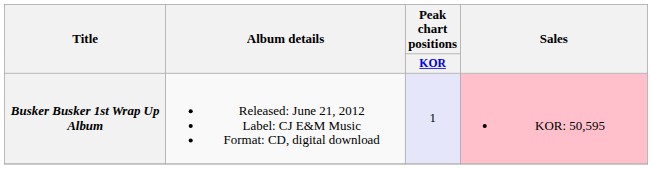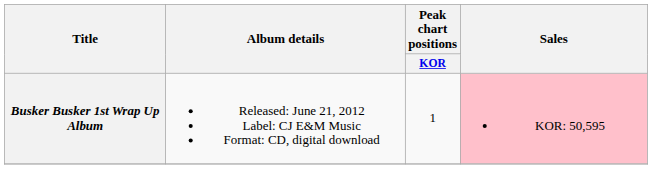(433, 118) lavender background -> (433, 118) no background
